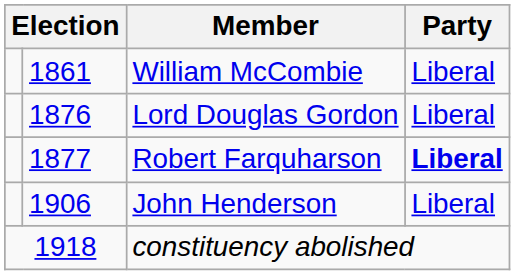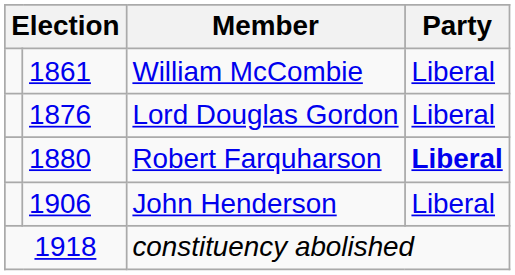(60, 159) 1877 -> (60, 159) 1880
